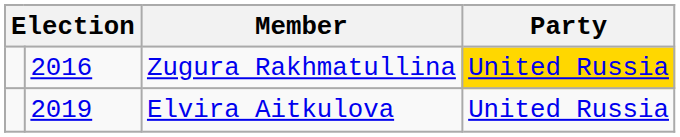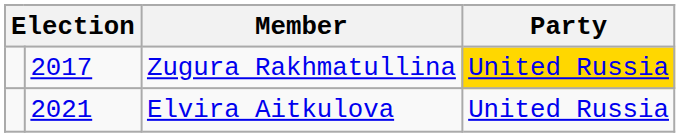(61, 68) 2016 -> (61, 68) 2017
(61, 110) 2019 -> (61, 110) 2021
